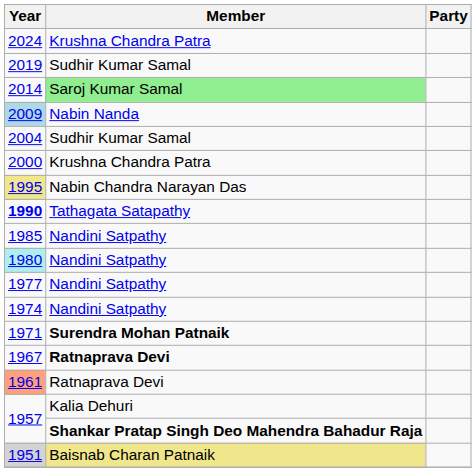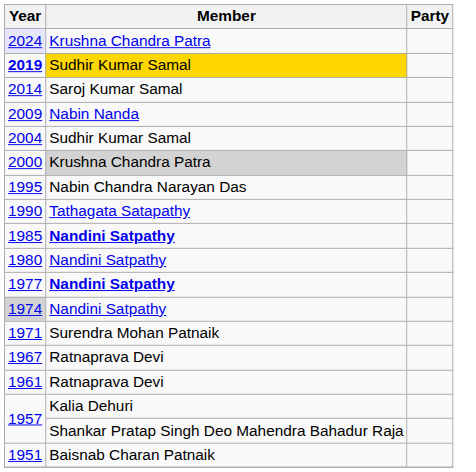(25, 41) no background -> (25, 41) lavender background
(25, 65) normal -> (25, 65) bold
(120, 65) no background -> (120, 65) gold background
(116, 89) lightgreen background -> (116, 89) no background
(25, 114) lightblue background -> (25, 114) no background
(130, 162) no background -> (130, 162) lightgrey background
(25, 187) khaki background -> (25, 187) no background
(25, 211) bold -> (25, 211) normal
(108, 235) normal -> (112, 235) bold
(25, 260) paleturquoise background -> (25, 260) no background
(108, 284) normal -> (112, 284) bold
(25, 308) no background -> (25, 308) lightgrey background
(139, 333) bold -> (134, 333) normal
(109, 357) bold -> (106, 357) normal
(25, 382) lightsalmon background -> (25, 382) no background
(236, 430) bold -> (226, 430) normal
(25, 455) lightgrey background -> (25, 455) no background
(132, 455) khaki background -> (132, 455) no background
